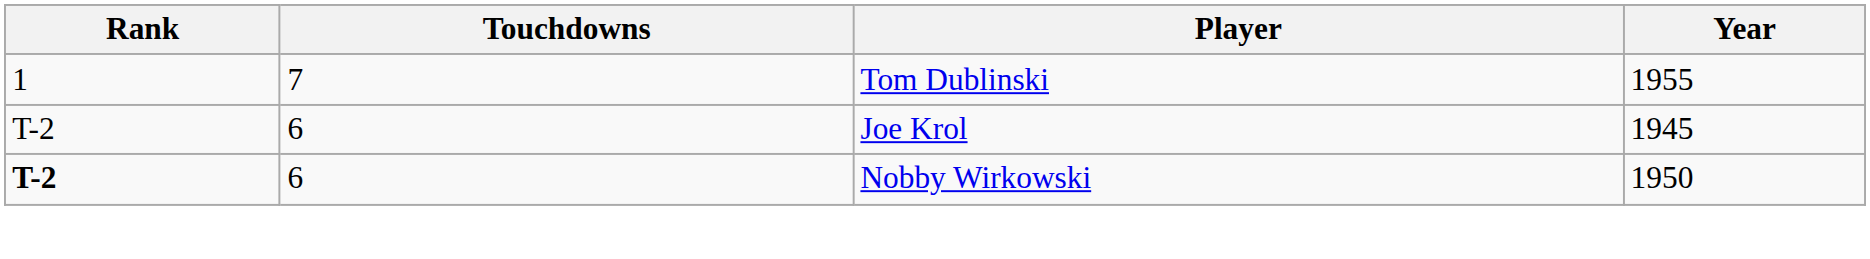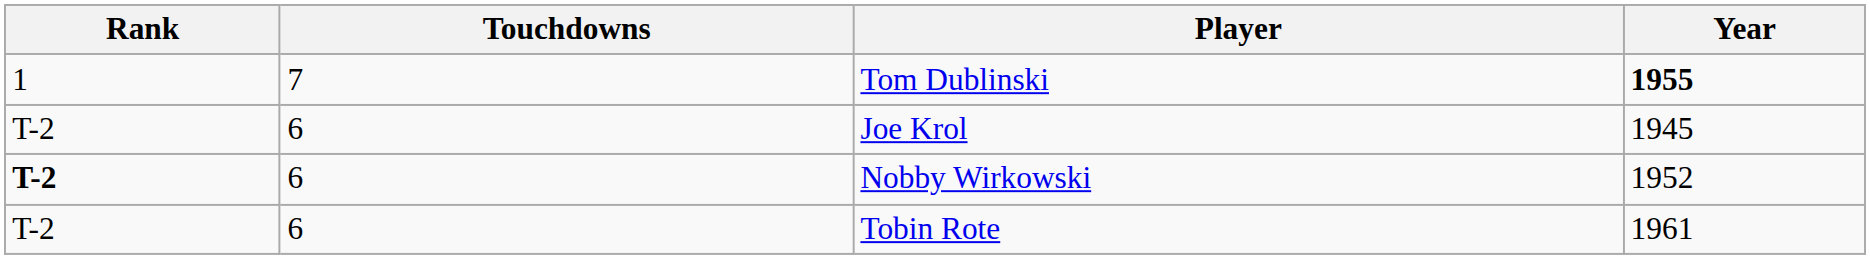(1662, 79) normal -> (1662, 79) bold
(1662, 178) 1950 -> (1662, 178) 1952
+ row: (930, 228)
